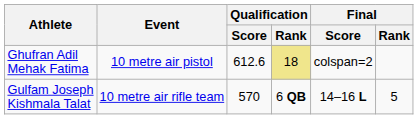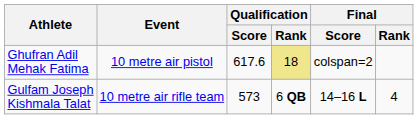(249, 63) 612.6 -> (249, 63) 617.6
(249, 97) 570 -> (249, 97) 573
(394, 97) 5 -> (394, 97) 4
